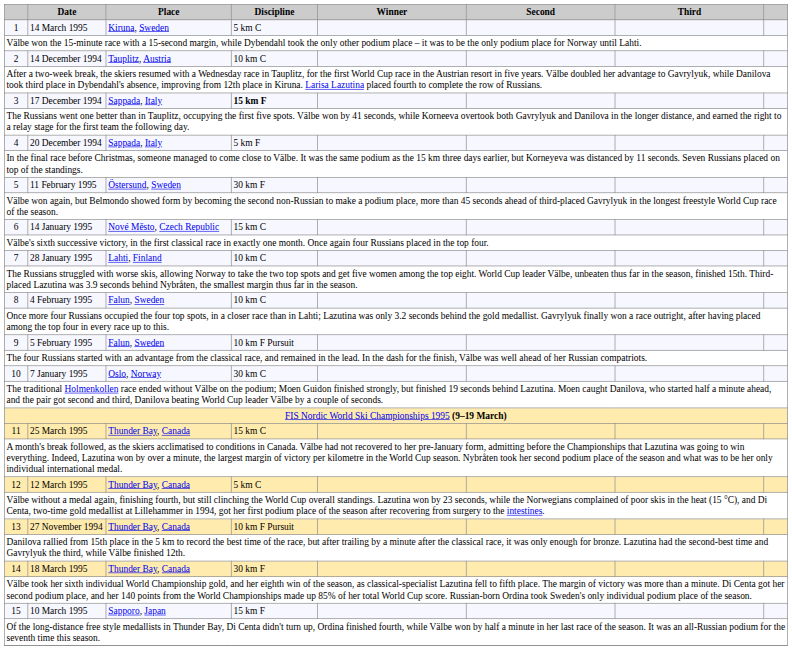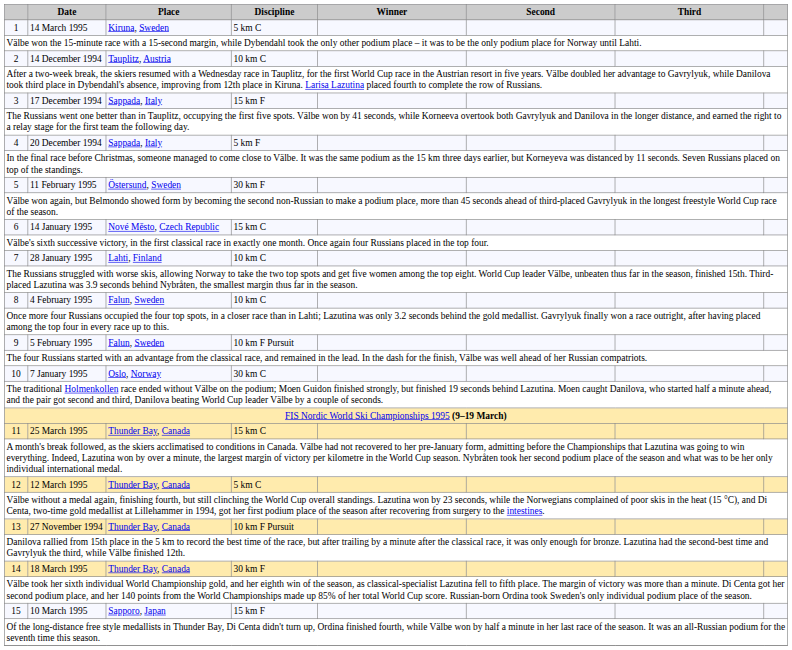(250, 100) bold -> (249, 100) normal
